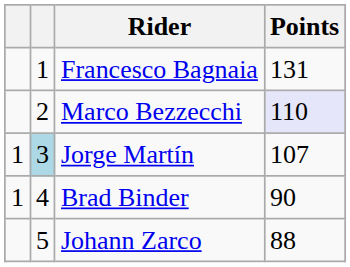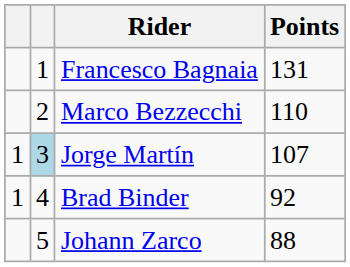(289, 111) lavender background -> (289, 111) no background
(283, 197) 90 -> (283, 197) 92
